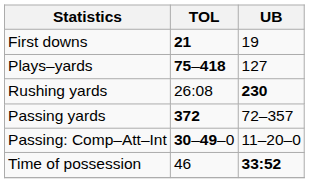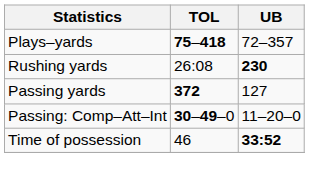- row: (48, 41)
(254, 66) 127 -> (267, 41) 72–357
(267, 115) 72–357 -> (254, 91) 127
